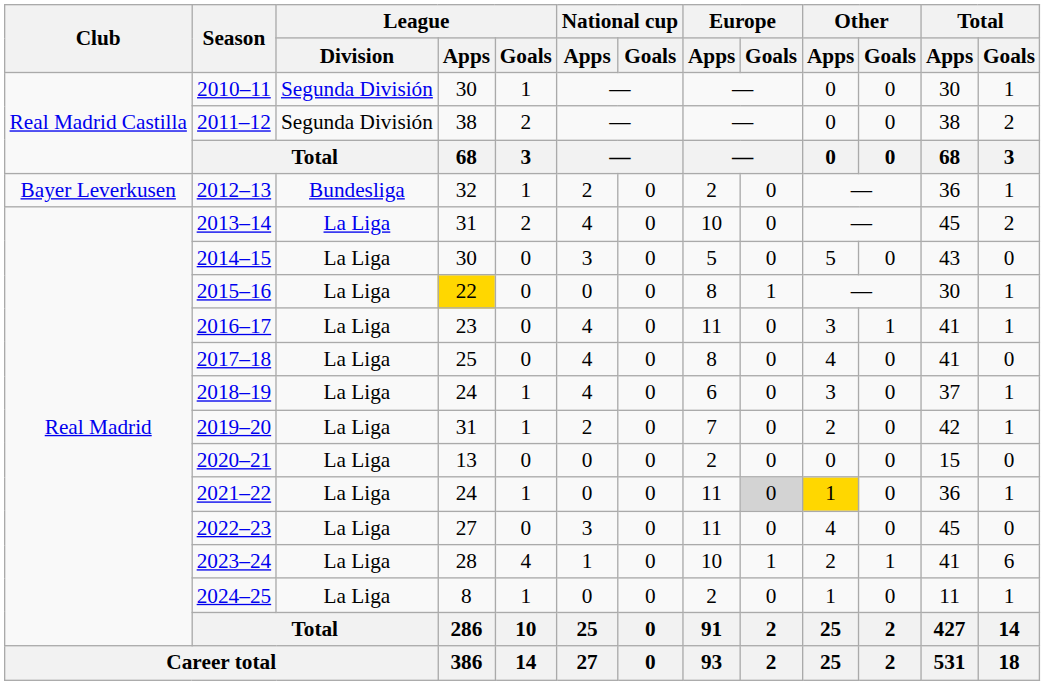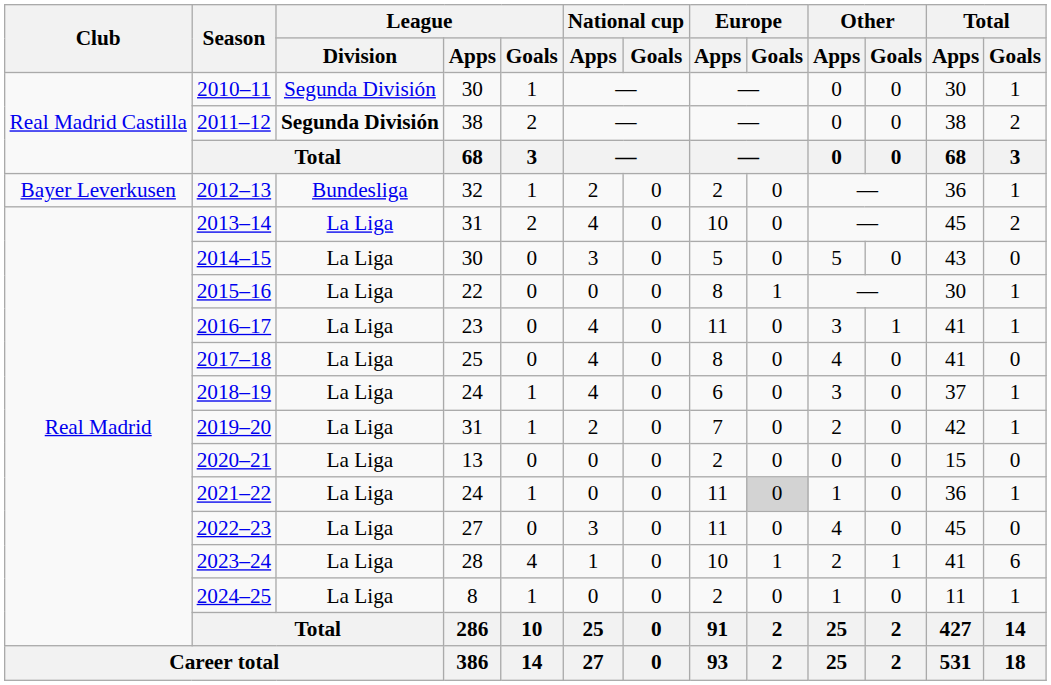(357, 122) normal -> (360, 122) bold
(466, 291) gold background -> (472, 291) no background
(831, 493) gold background -> (837, 493) no background
